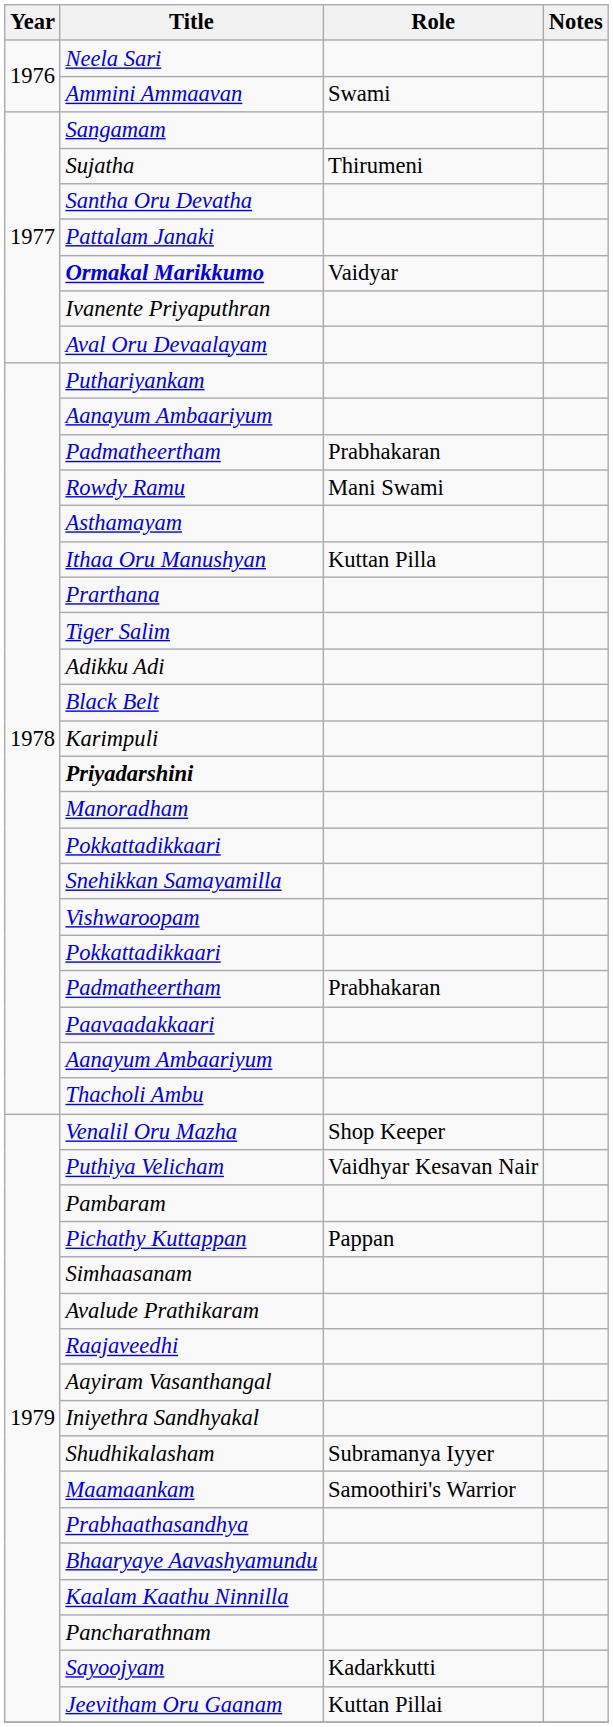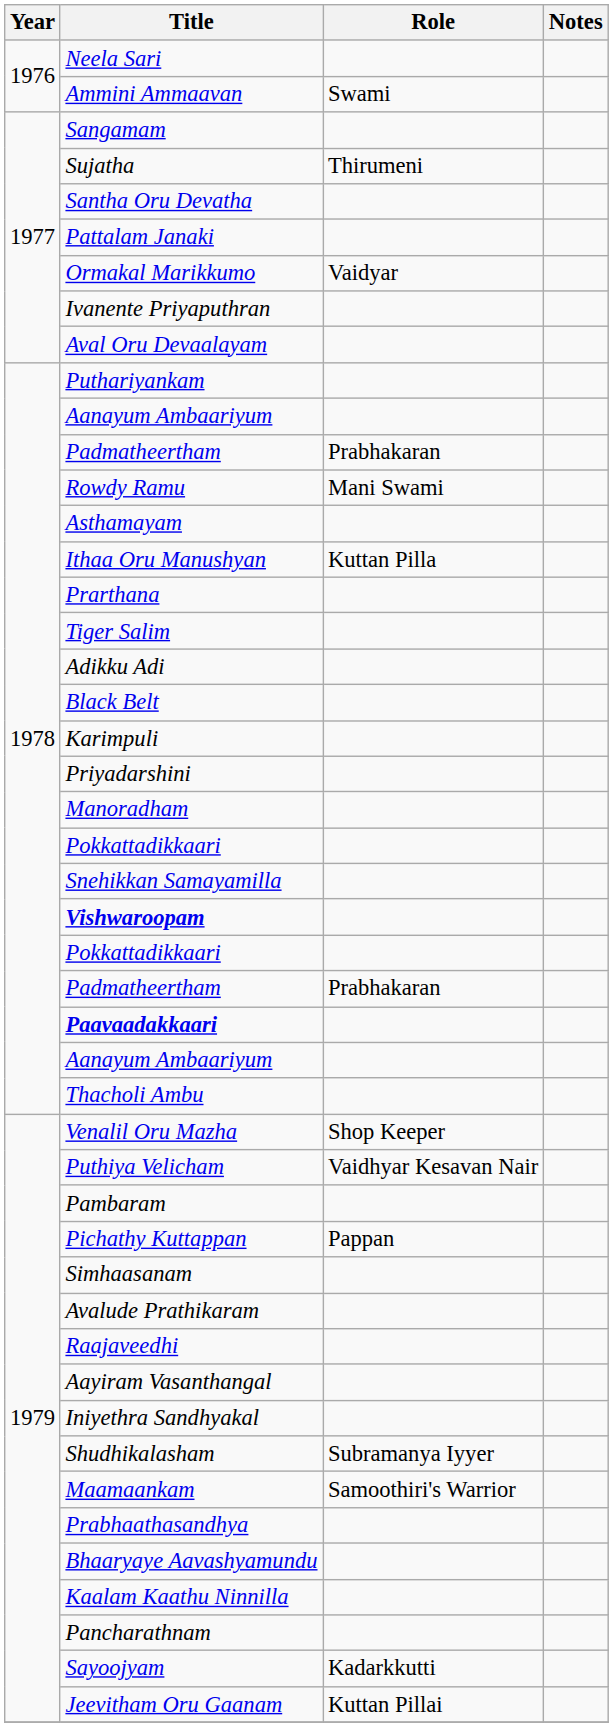(165, 272) bold -> (160, 272) normal
(129, 773) bold -> (128, 773) normal
(132, 916) normal -> (135, 916) bold
(140, 1024) normal -> (141, 1024) bold
